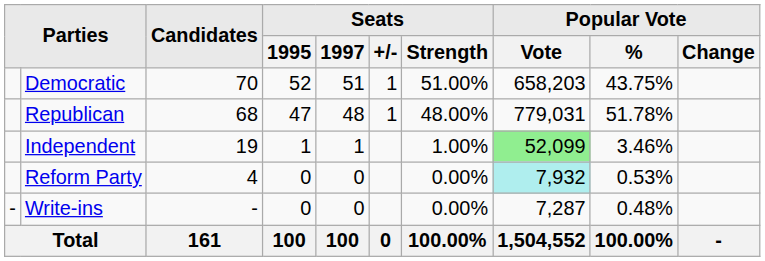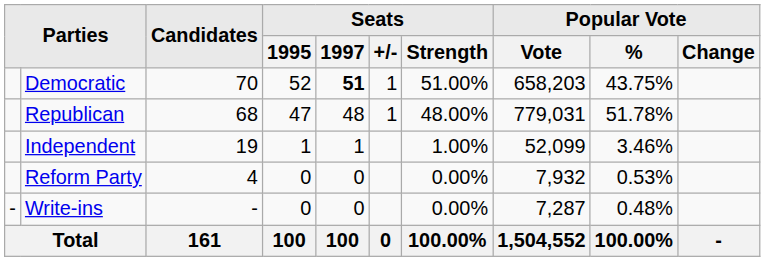(353, 83) normal -> (353, 83) bold
(555, 146) lightgreen background -> (555, 146) no background
(561, 177) paleturquoise background -> (561, 177) no background
